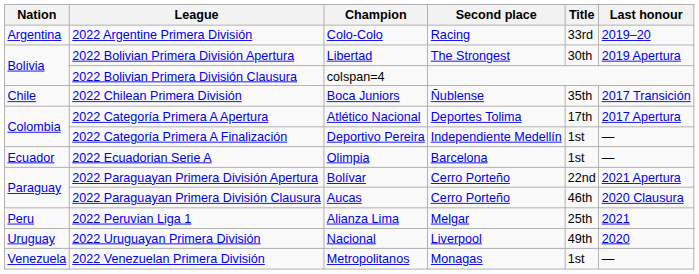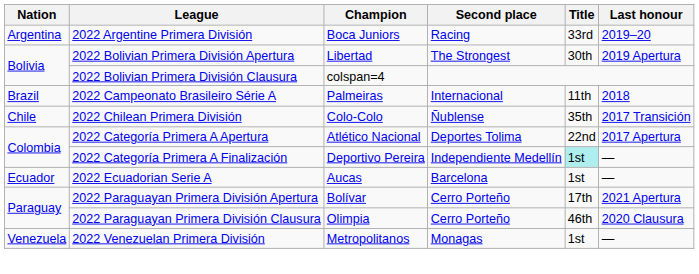(355, 35) Colo-Colo -> (363, 35) Boca Juniors
+ row: (174, 96)
(363, 96) Boca Juniors -> (355, 116) Colo-Colo
(580, 116) 17th -> (582, 137) 22nd
(576, 137) no background -> (576, 157) paleturquoise background
(348, 157) Olimpia -> (344, 177) Aucas
(582, 177) 22nd -> (580, 198) 17th
(344, 198) Aucas -> (348, 218) Olimpia
- row: (132, 218)
- row: (166, 238)
